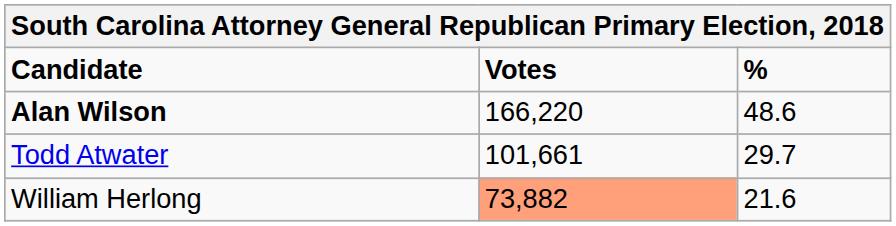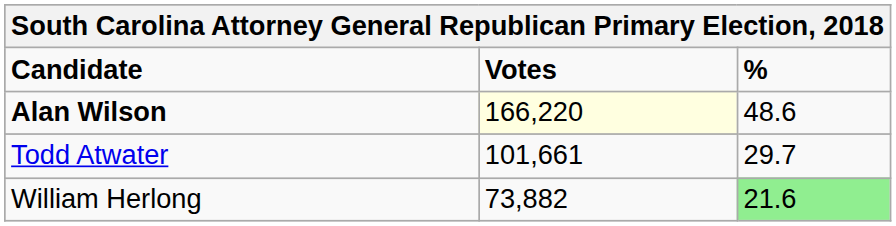(534, 112) no background -> (534, 112) lightyellow background
(526, 198) lightsalmon background -> (526, 198) no background
(770, 198) no background -> (770, 198) lightgreen background
